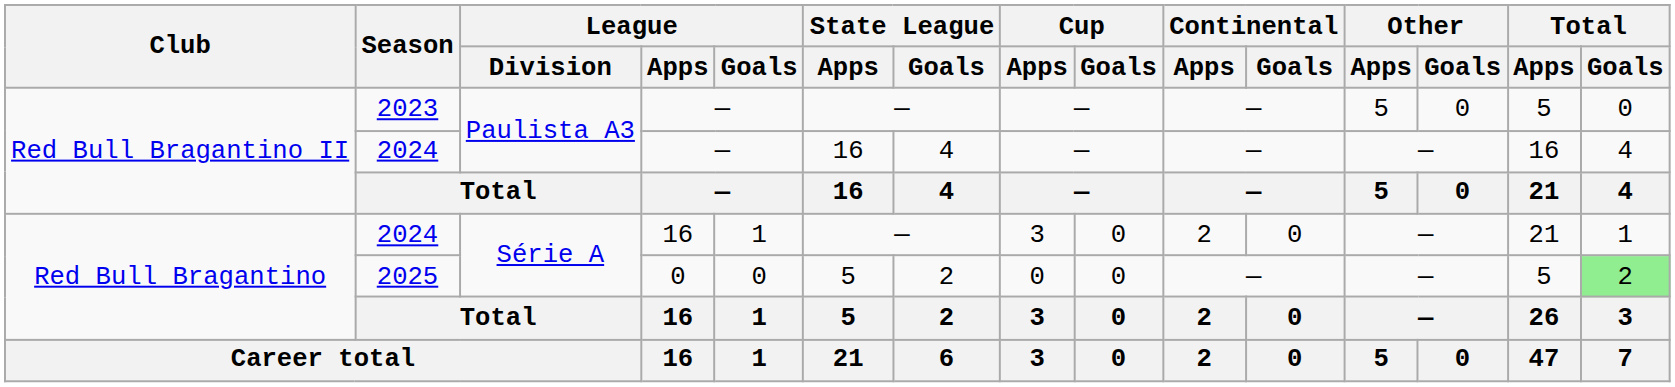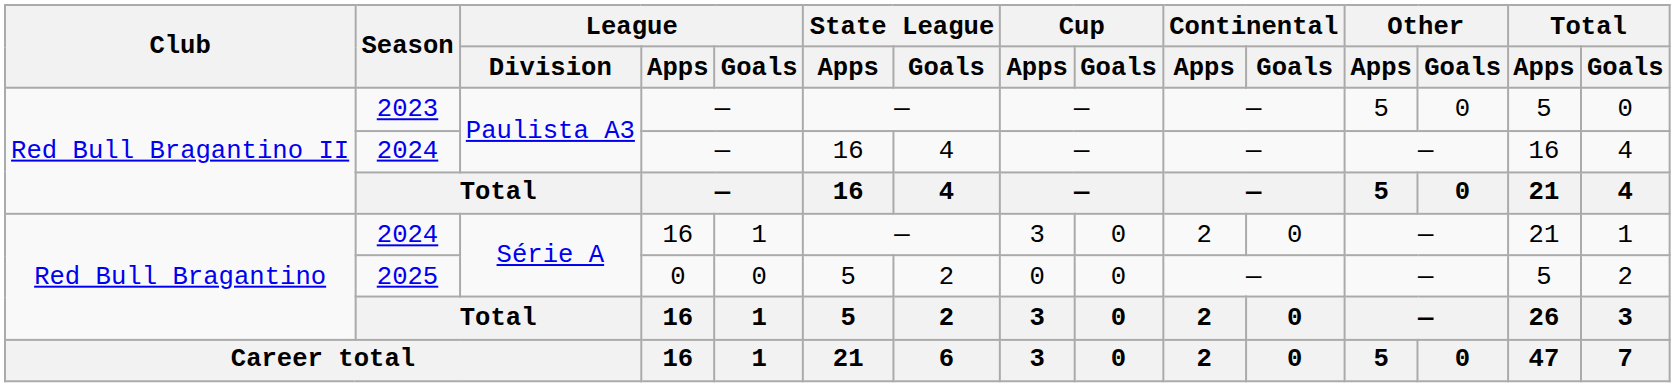(1625, 276) lightgreen background -> (1625, 276) no background
